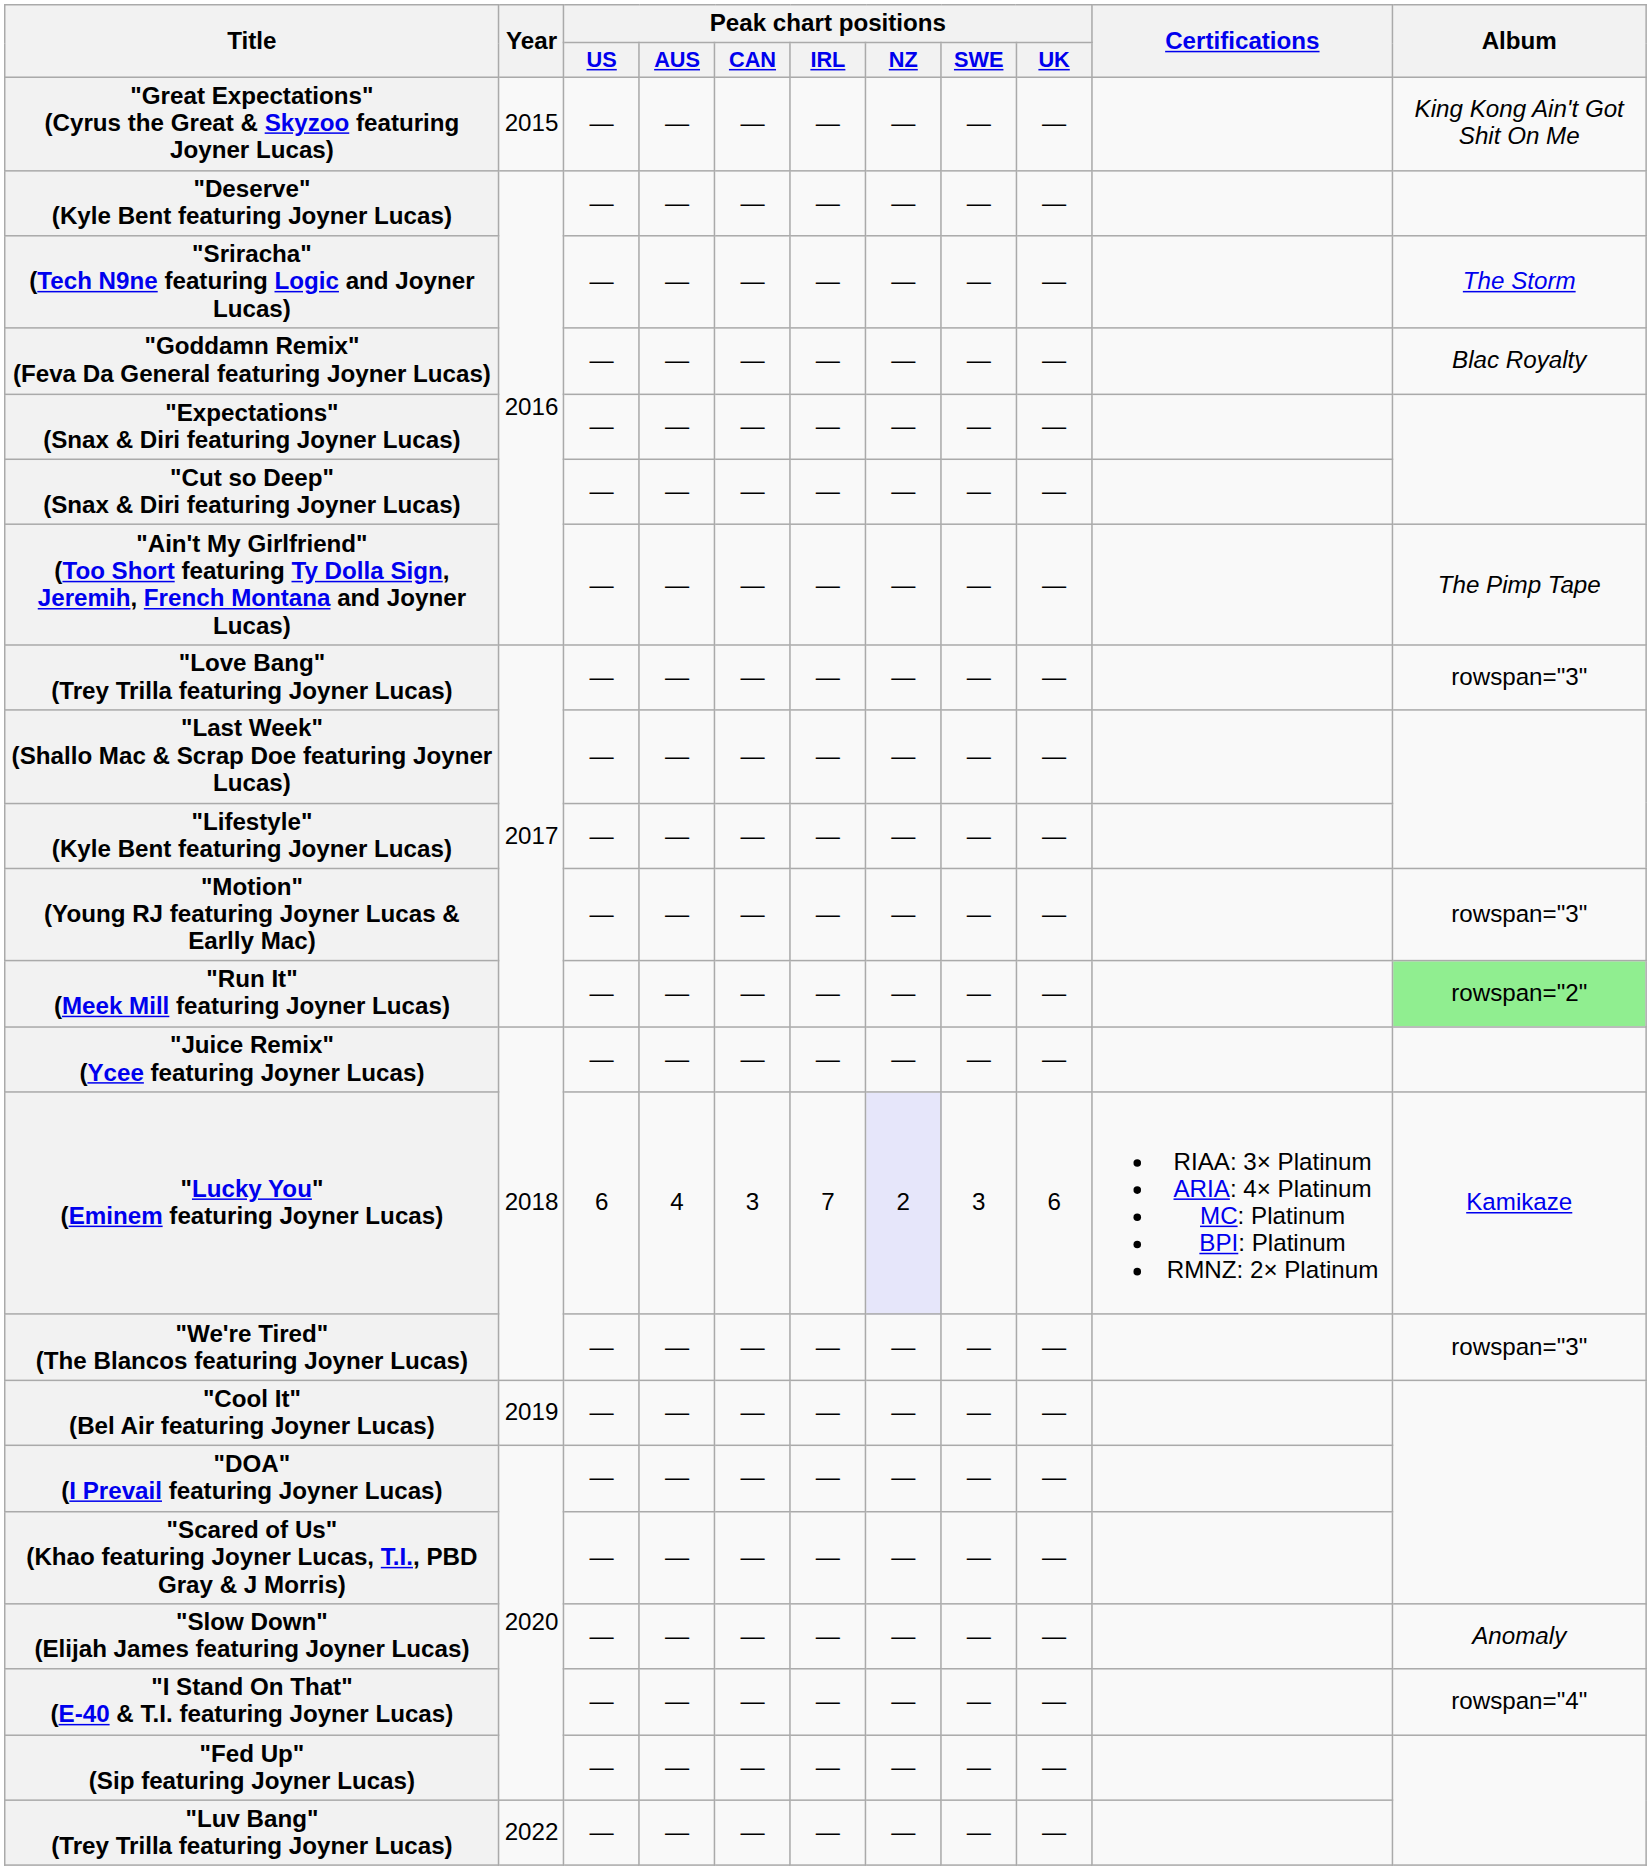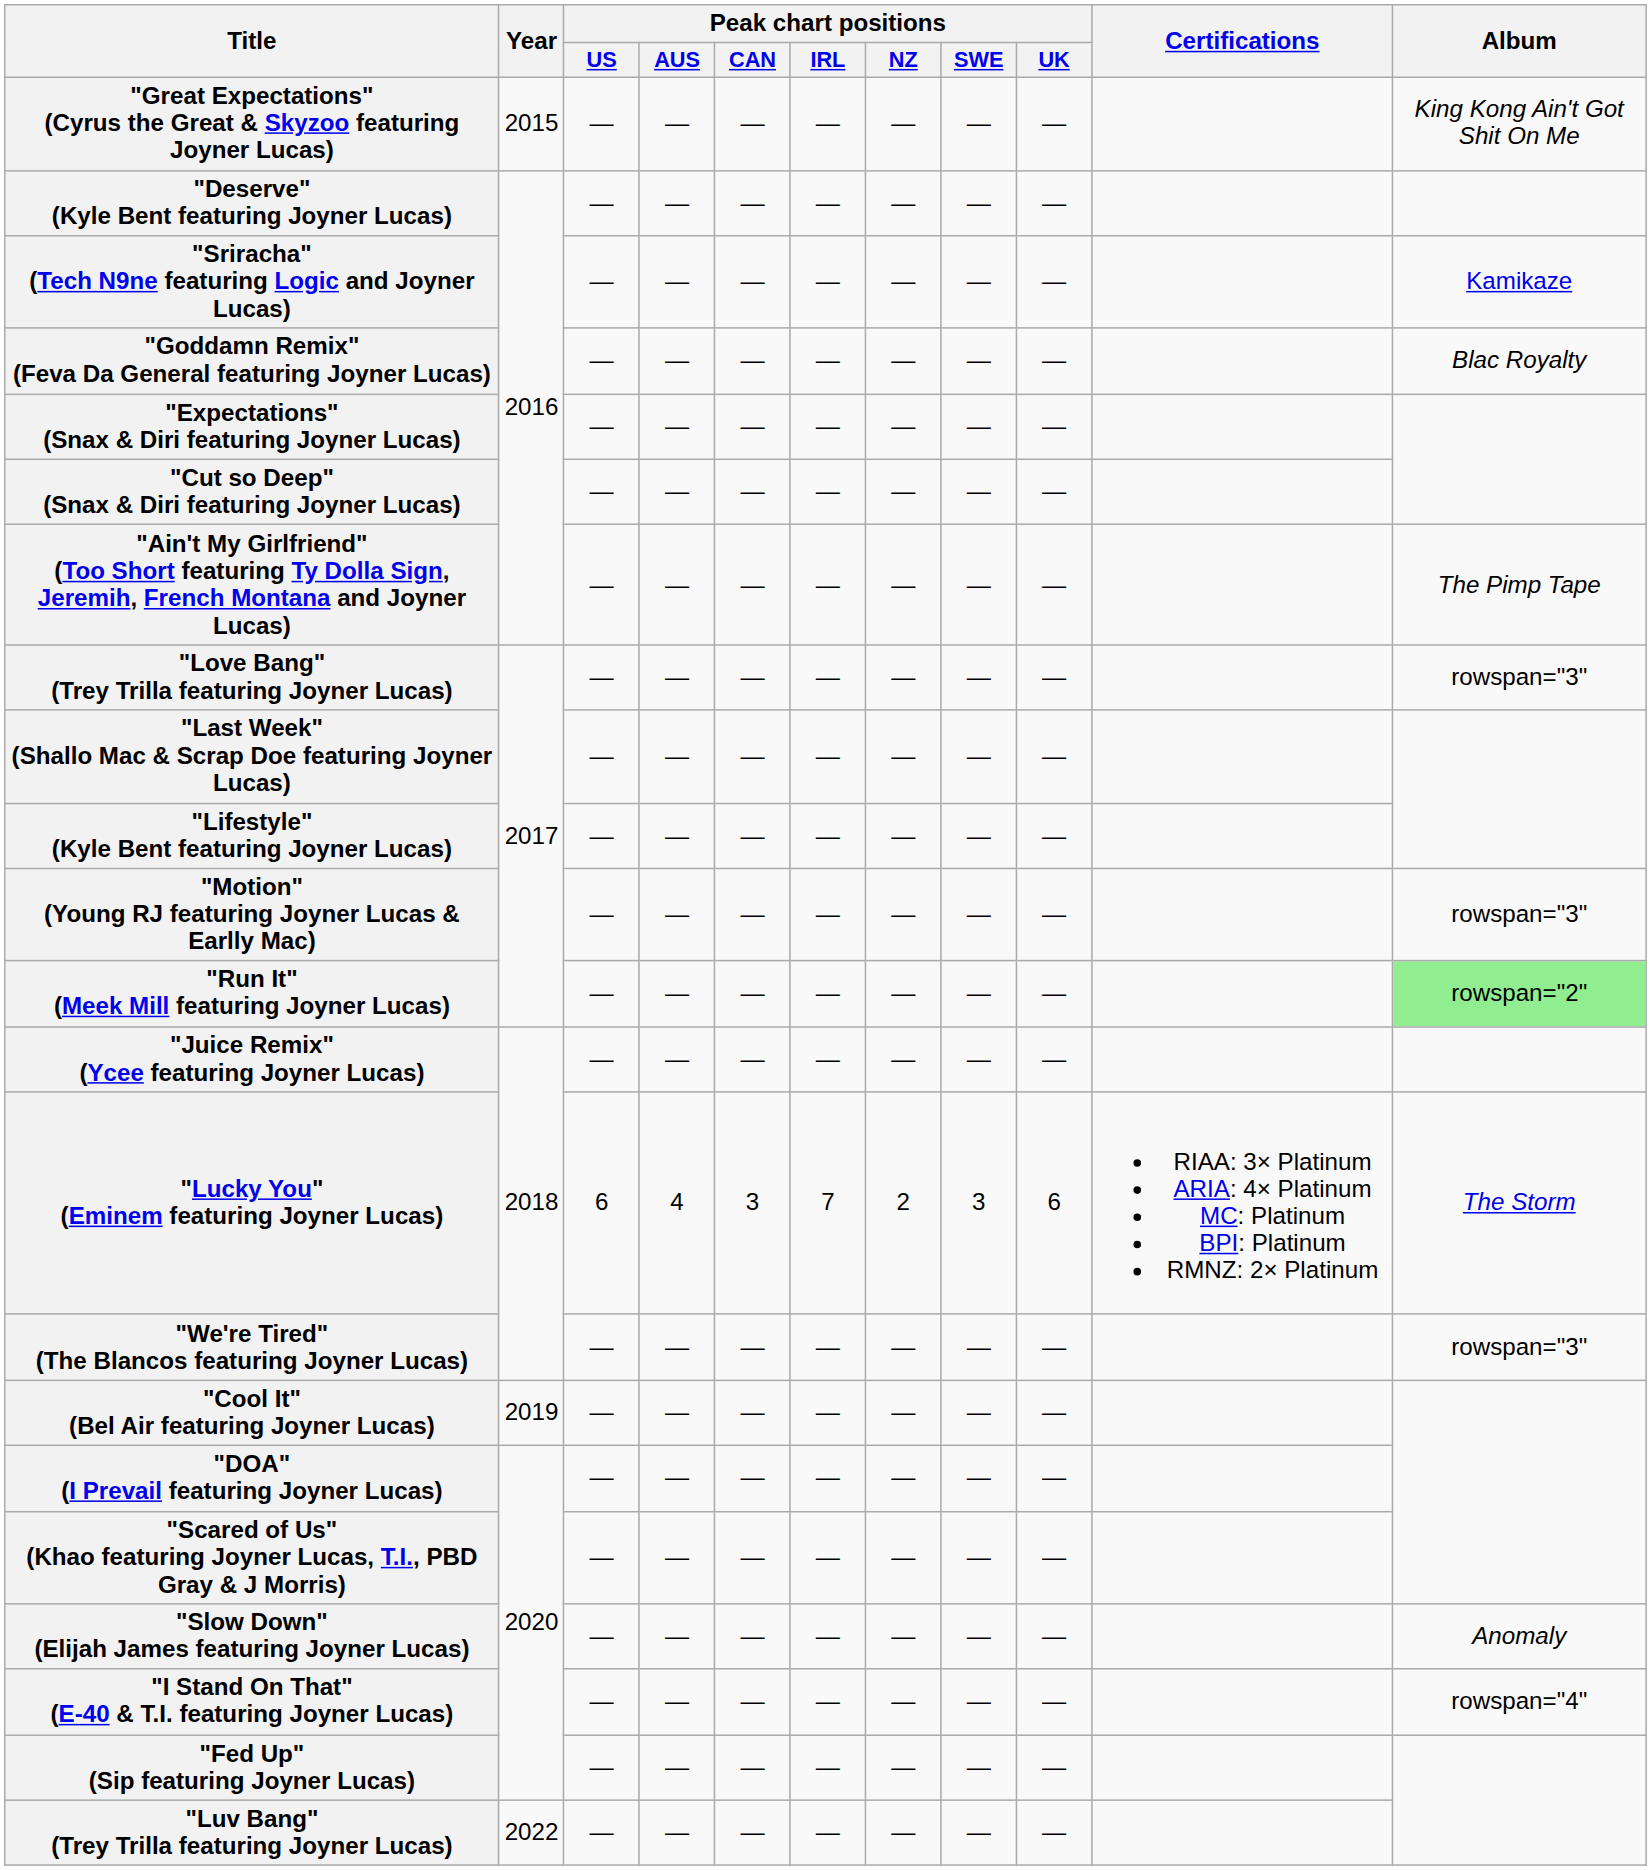(1519, 281) The Storm -> (1519, 281) Kamikaze
(903, 1202) lavender background -> (903, 1202) no background
(1519, 1202) Kamikaze -> (1519, 1202) The Storm
